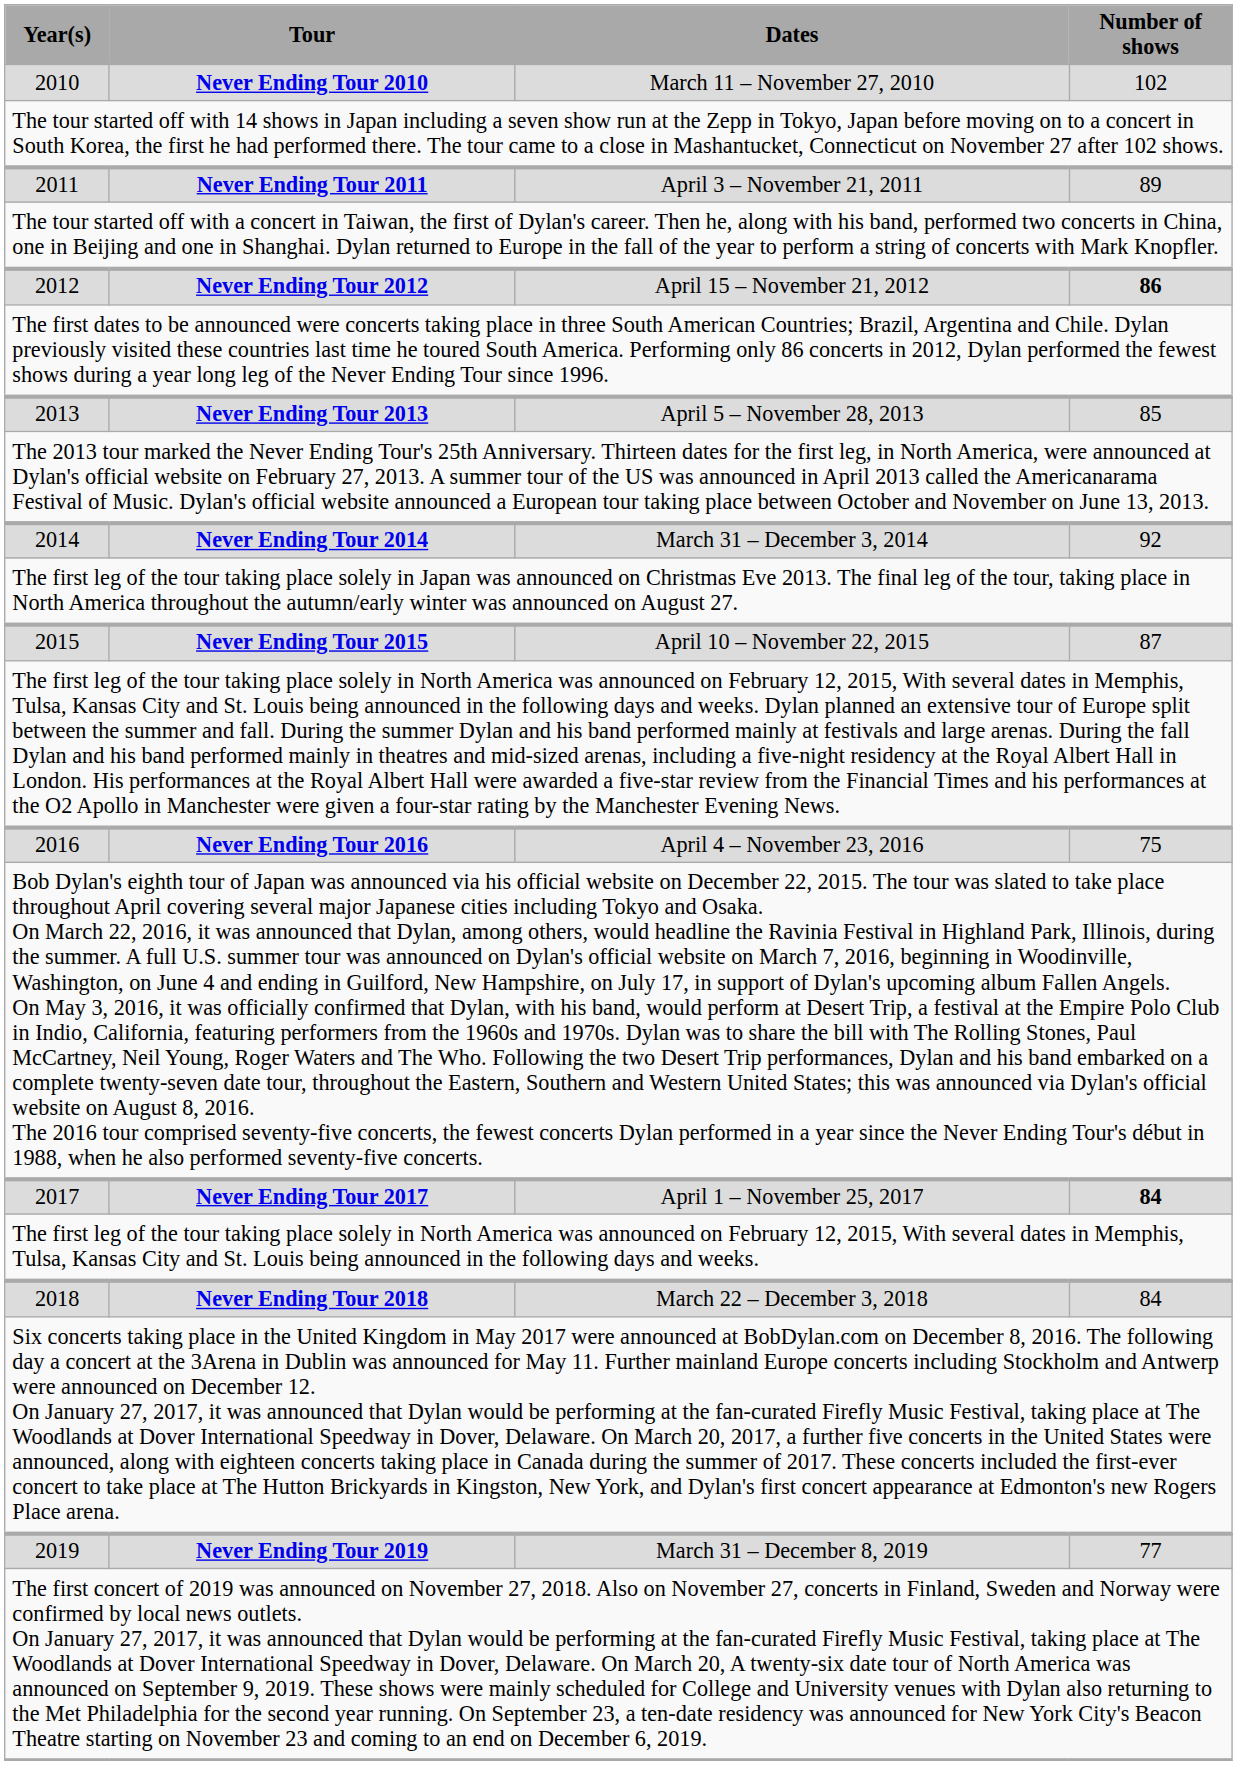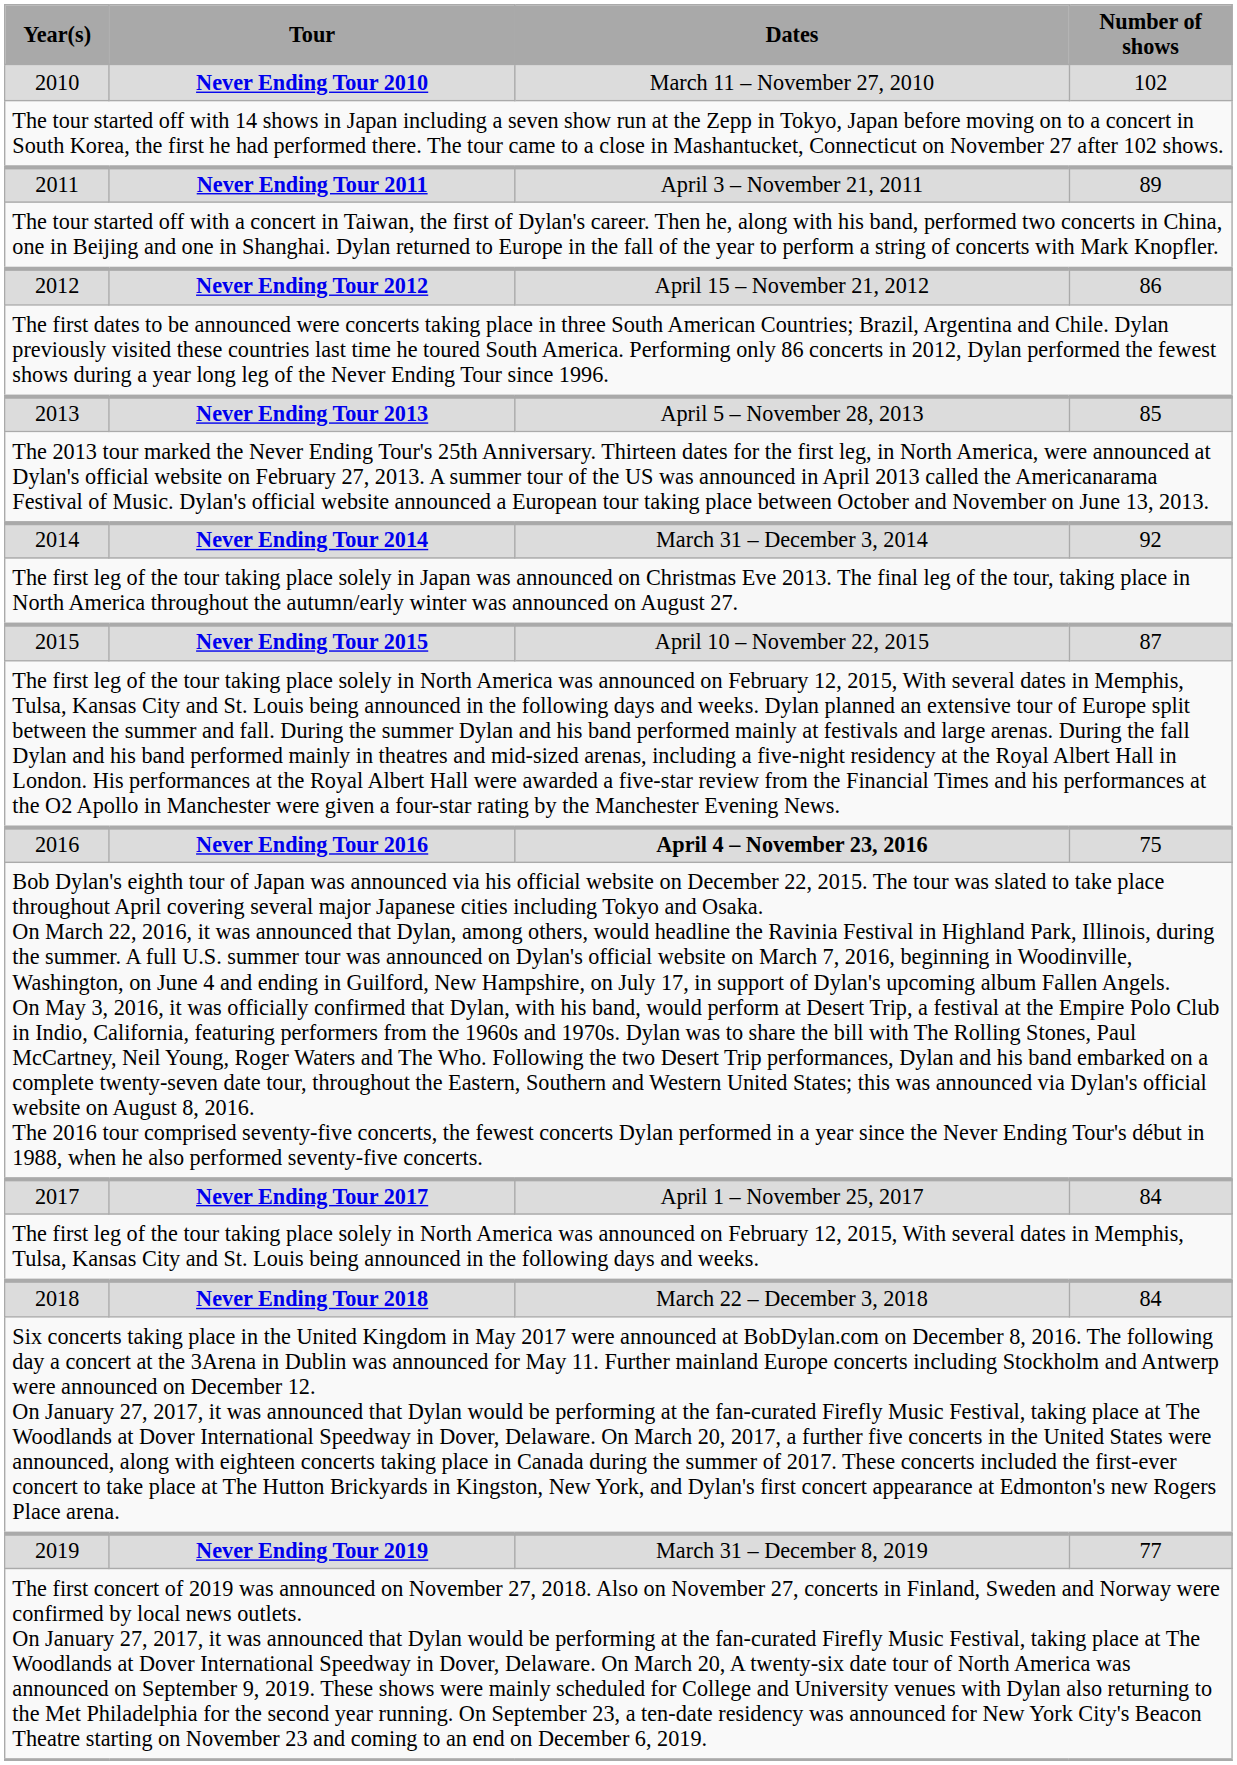(1151, 286) bold -> (1151, 286) normal
(792, 844) normal -> (792, 844) bold
(1151, 1196) bold -> (1151, 1196) normal
